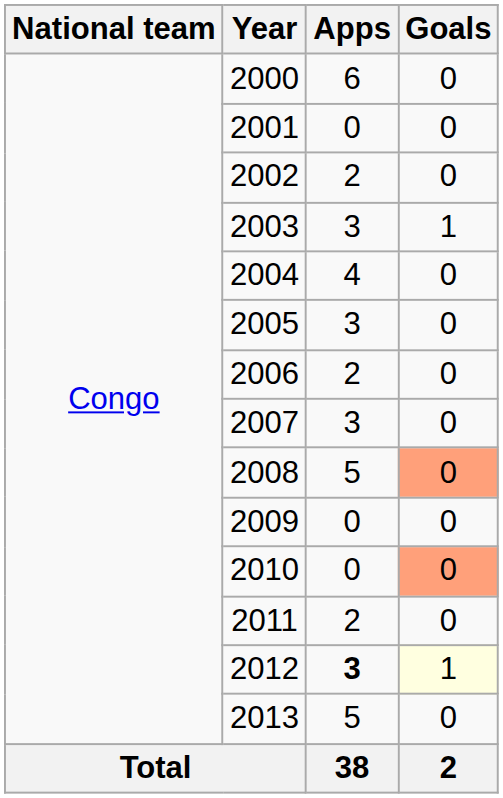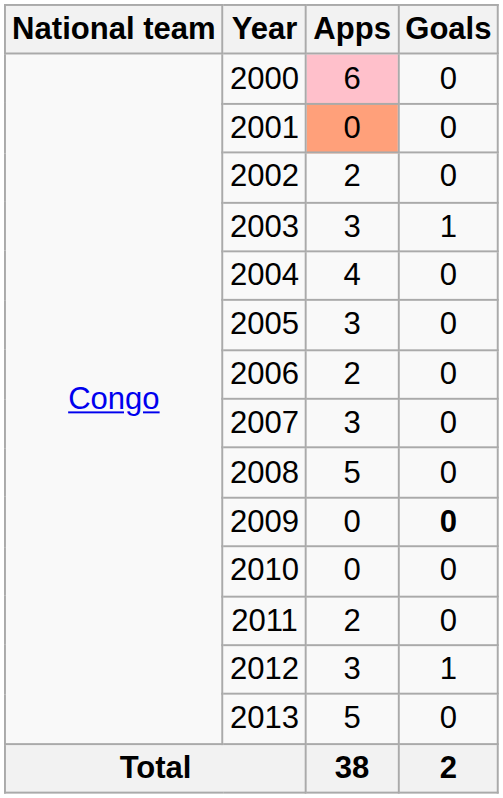(352, 78) no background -> (352, 78) pink background
(352, 127) no background -> (352, 127) lightsalmon background
(448, 472) lightsalmon background -> (448, 472) no background
(448, 521) normal -> (448, 521) bold
(448, 570) lightsalmon background -> (448, 570) no background
(352, 669) bold -> (352, 669) normal
(448, 669) lightyellow background -> (448, 669) no background
